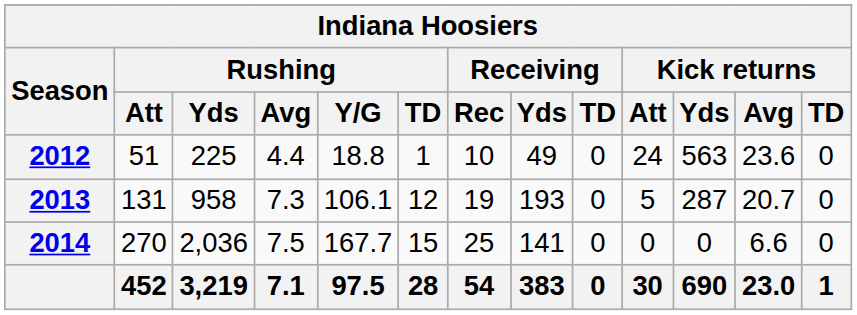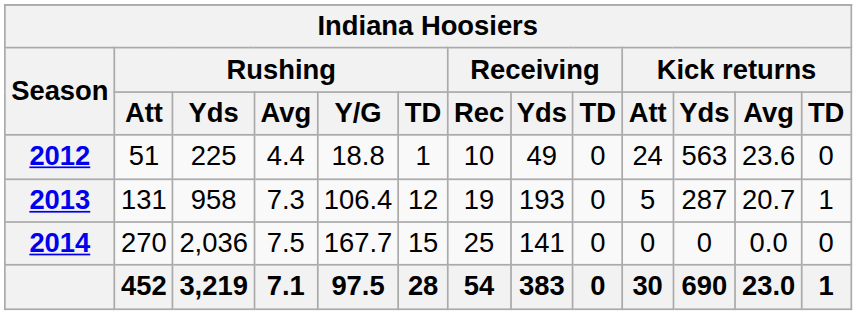(358, 199) 106.1 -> (358, 199) 106.4
(826, 199) 0 -> (826, 199) 1
(769, 243) 6.6 -> (769, 243) 0.0
